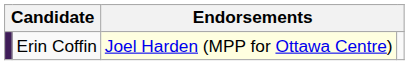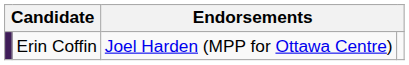(249, 45) lightyellow background -> (249, 45) no background
